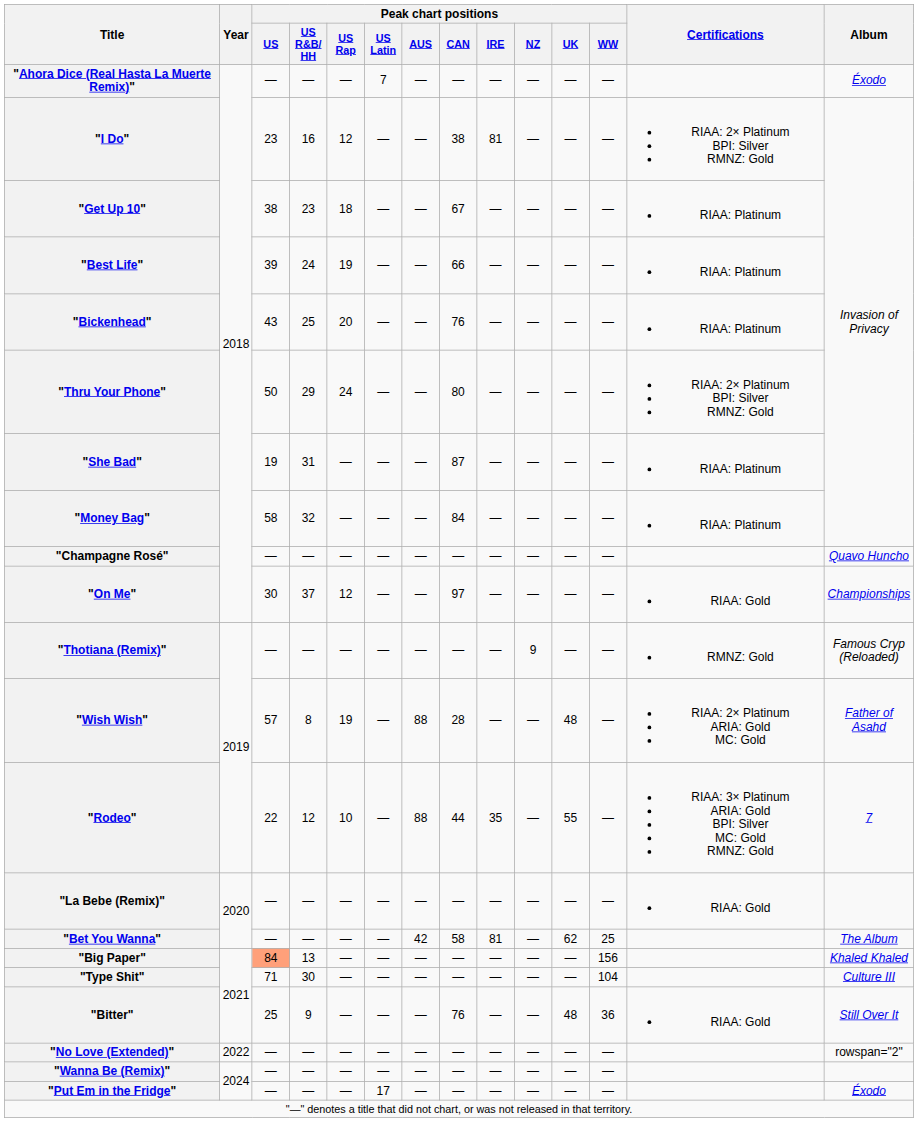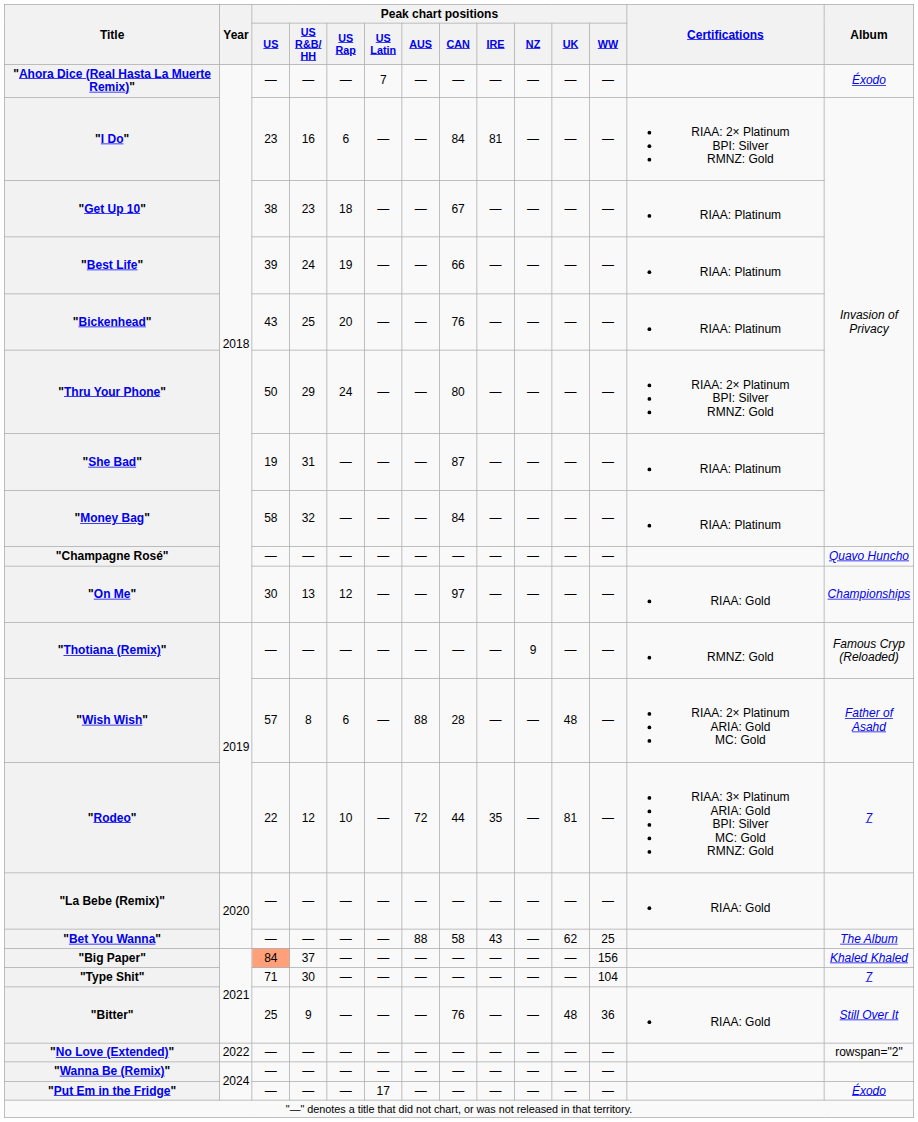(346, 138) 12 -> (346, 138) 6
(458, 138) 38 -> (458, 138) 84
(308, 594) 37 -> (308, 594) 13
(346, 720) 19 -> (346, 720) 6
(421, 817) 88 -> (421, 817) 72
(570, 817) 55 -> (570, 817) 81
(421, 939) 42 -> (421, 939) 88
(496, 939) 81 -> (496, 939) 43
(308, 958) 13 -> (308, 958) 37
(869, 977) Culture III -> (869, 977) 7
